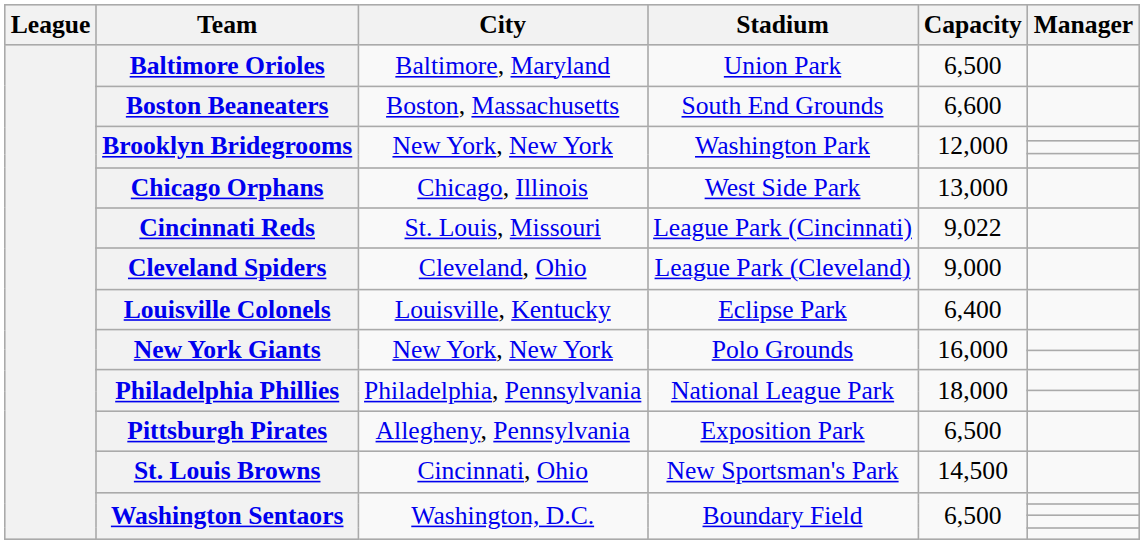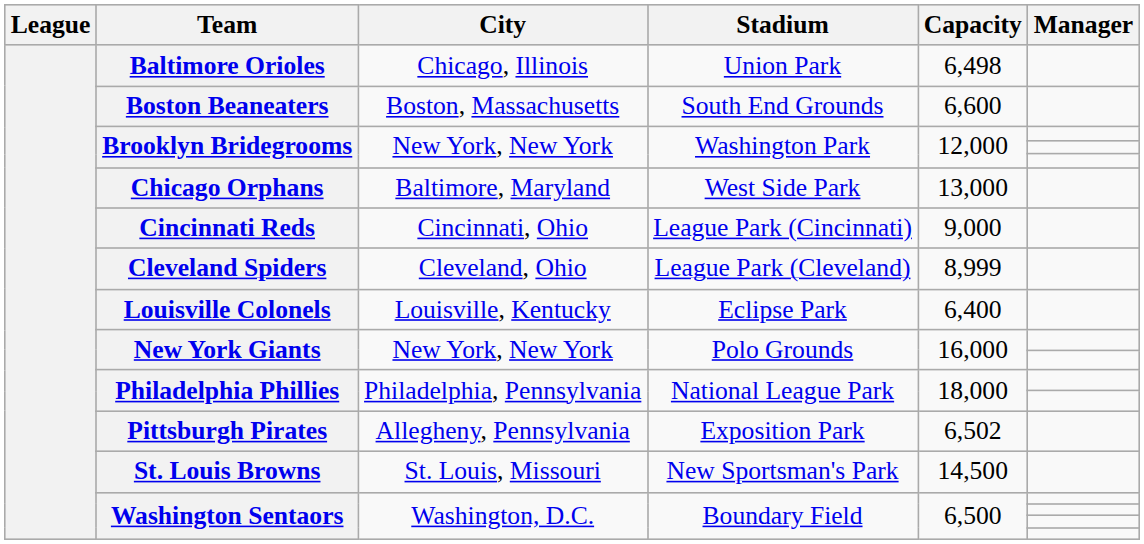(503, 65) Baltimore, Maryland -> (503, 65) Chicago, Illinois
(973, 65) 6,500 -> (973, 65) 6,498
(503, 187) Chicago, Illinois -> (503, 187) Baltimore, Maryland
(503, 227) St. Louis, Missouri -> (503, 227) Cincinnati, Ohio
(973, 227) 9,022 -> (973, 227) 9,000
(973, 268) 9,000 -> (973, 268) 8,999
(973, 430) 6,500 -> (973, 430) 6,502
(503, 471) Cincinnati, Ohio -> (503, 471) St. Louis, Missouri
